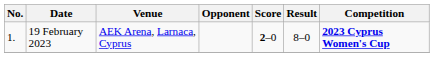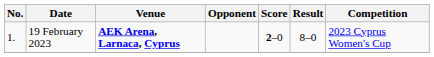(147, 37) normal -> (139, 37) bold
(356, 37) bold -> (360, 37) normal
